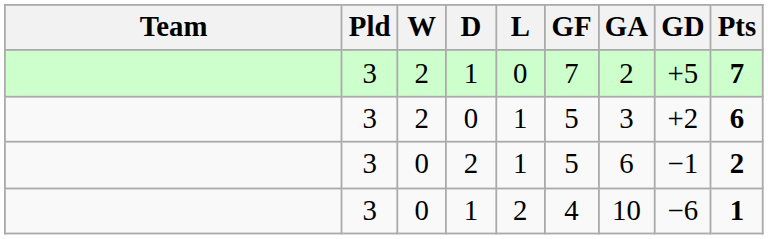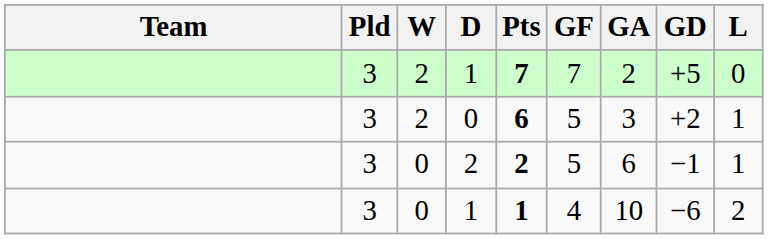columns swapped: (520, 27) <-> (737, 27)
